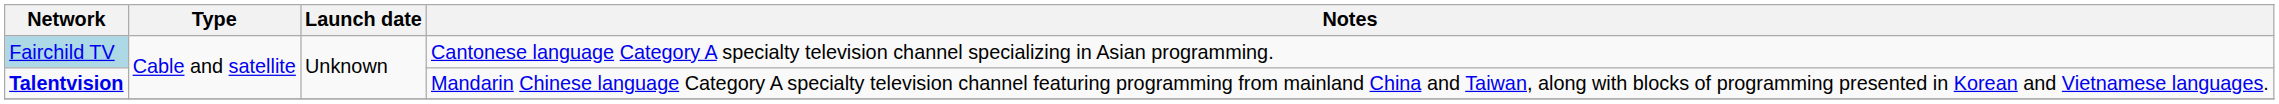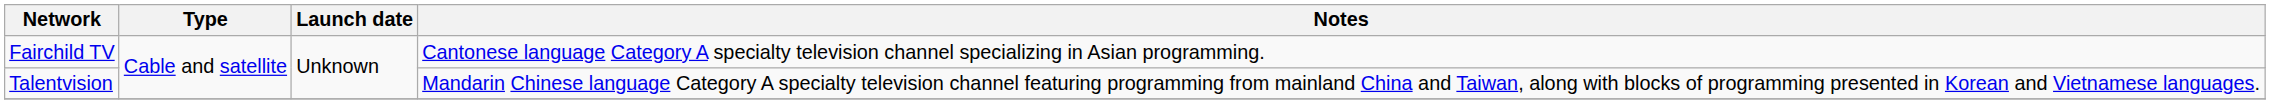(62, 51) lightblue background -> (62, 51) no background
(66, 83) bold -> (61, 83) normal
